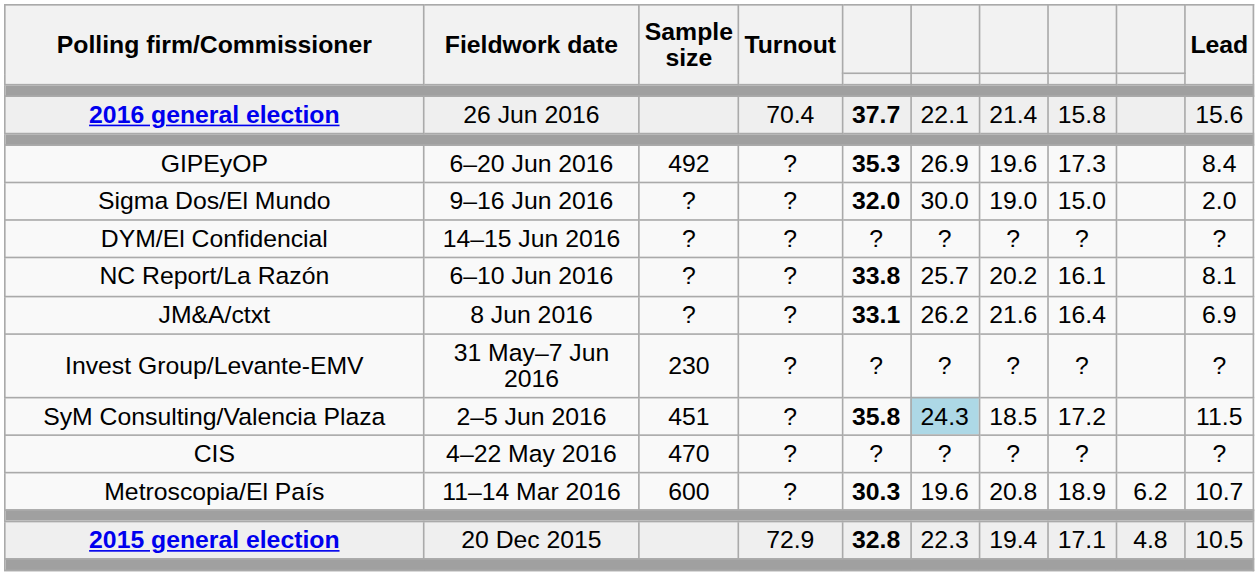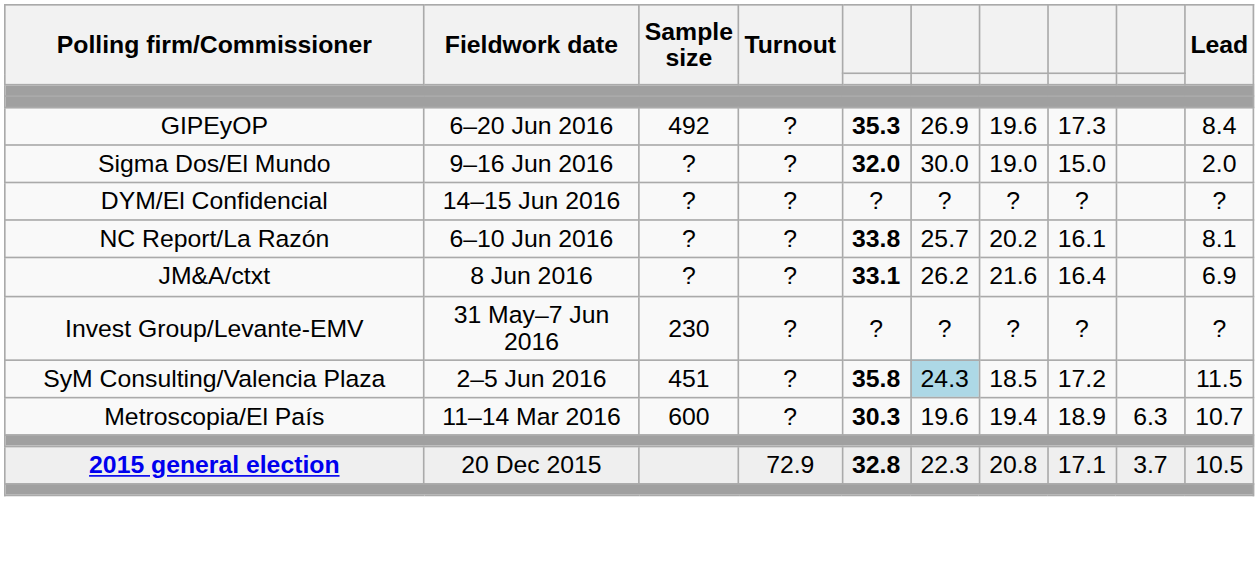- row: (214, 114)
- row: (214, 453)
(1013, 490) 20.8 -> (1013, 415) 19.4
(1150, 490) 6.2 -> (1150, 415) 6.3
(1013, 539) 19.4 -> (1013, 464) 20.8
(1150, 539) 4.8 -> (1150, 464) 3.7
